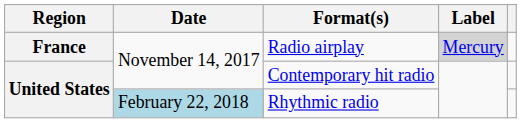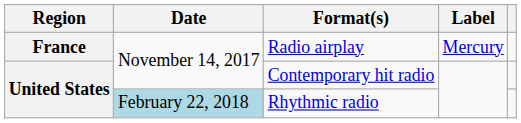(473, 46) lightgrey background -> (473, 46) no background
